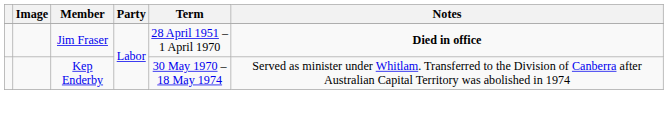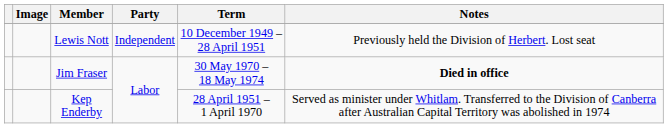+ row: (82, 40)
(190, 40) 28 April 1951 – 1 April 1970 -> (231, 73) 30 May 1970 – 18 May 1974
(190, 73) 30 May 1970 – 18 May 1974 -> (231, 106) 28 April 1951 – 1 April 1970
